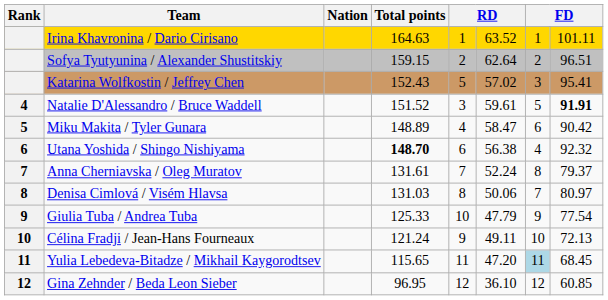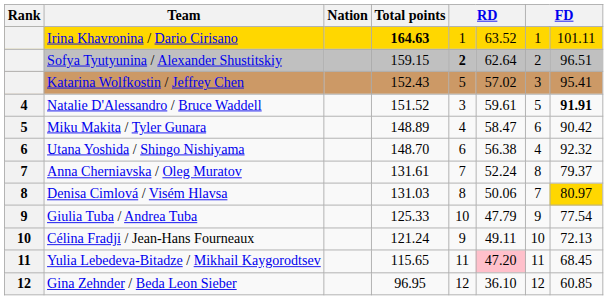(410, 37) normal -> (410, 37) bold
(462, 60) normal -> (462, 60) bold
(410, 149) bold -> (410, 149) normal
(576, 194) no background -> (576, 194) gold background
(501, 261) no background -> (501, 261) pink background
(538, 261) lightblue background -> (538, 261) no background
